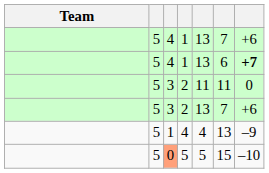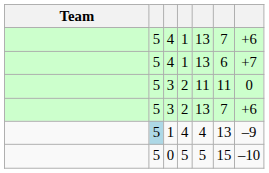(249, 62) bold -> (249, 62) normal
(156, 132) no background -> (156, 132) lightblue background
(170, 156) lightsalmon background -> (170, 156) no background
